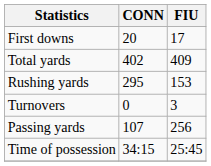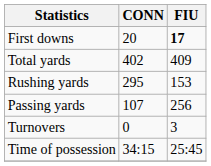(177, 37) normal -> (177, 37) bold
rows swapped: (46, 127) <-> (36, 104)
